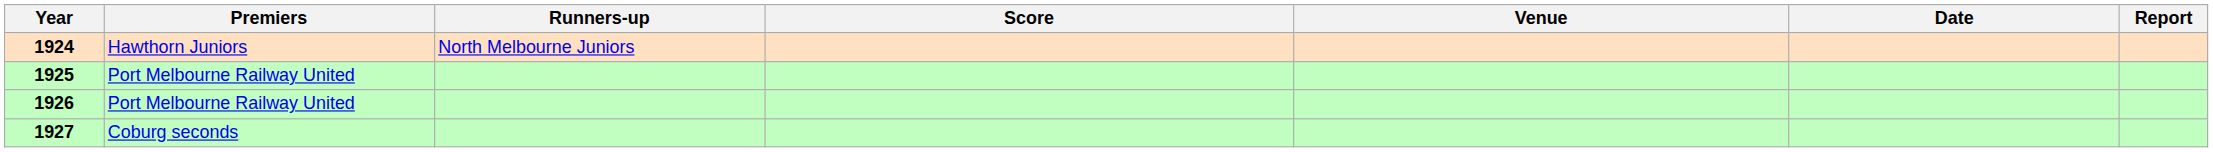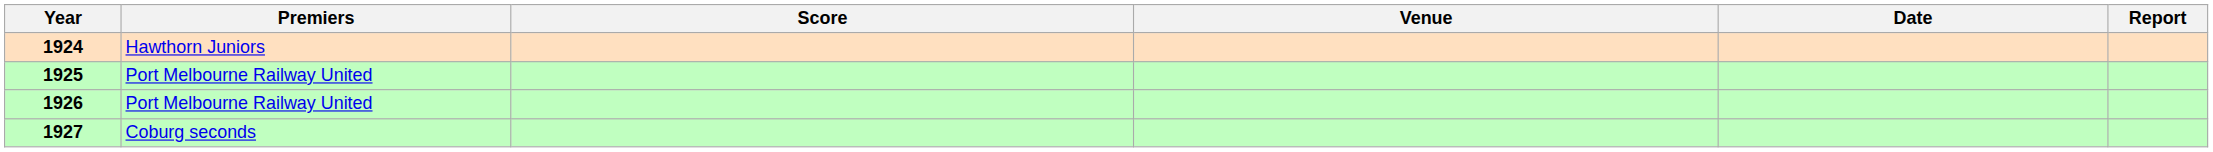- column: (599, 18)
